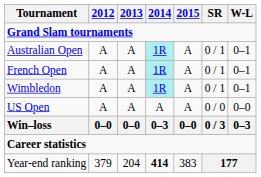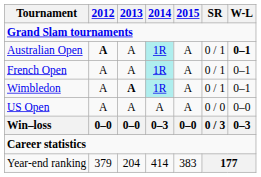(103, 50) normal -> (103, 50) bold
(242, 50) normal -> (242, 50) bold
(131, 87) normal -> (131, 87) bold
(160, 162) bold -> (160, 162) normal
